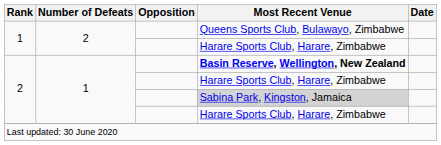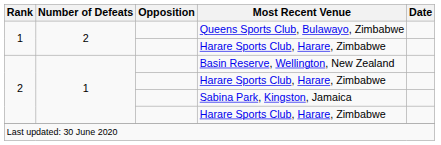(303, 64) bold -> (297, 64) normal
(276, 98) lightgrey background -> (276, 98) no background
